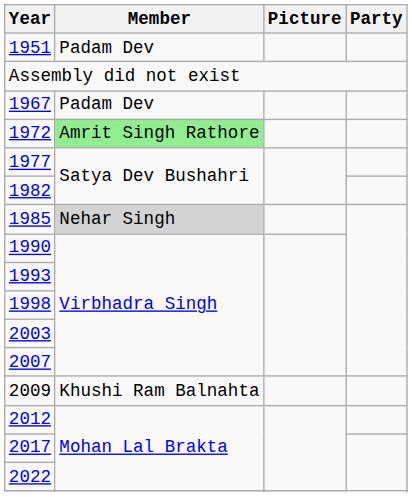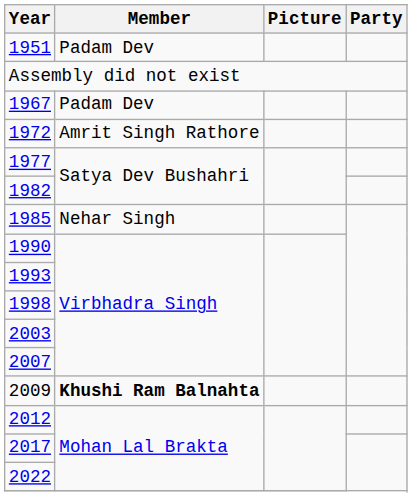(159, 133) lightgreen background -> (159, 133) no background
(117, 219) lightgrey background -> (117, 219) no background
(159, 391) normal -> (159, 391) bold
